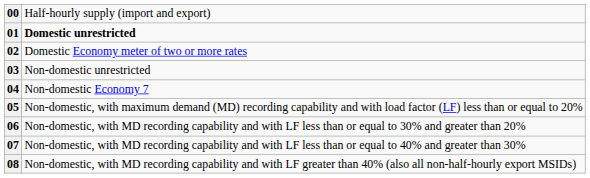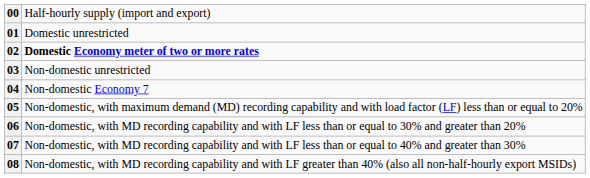(80, 32) bold -> (77, 32) normal
(136, 51) normal -> (142, 51) bold
